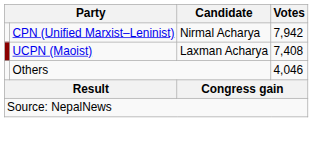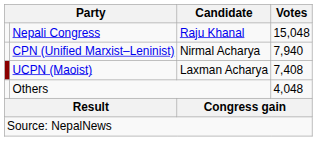+ row: (56, 32)
(288, 32) 7,942 -> (288, 51) 7,940
(288, 70) 4,046 -> (288, 88) 4,048
